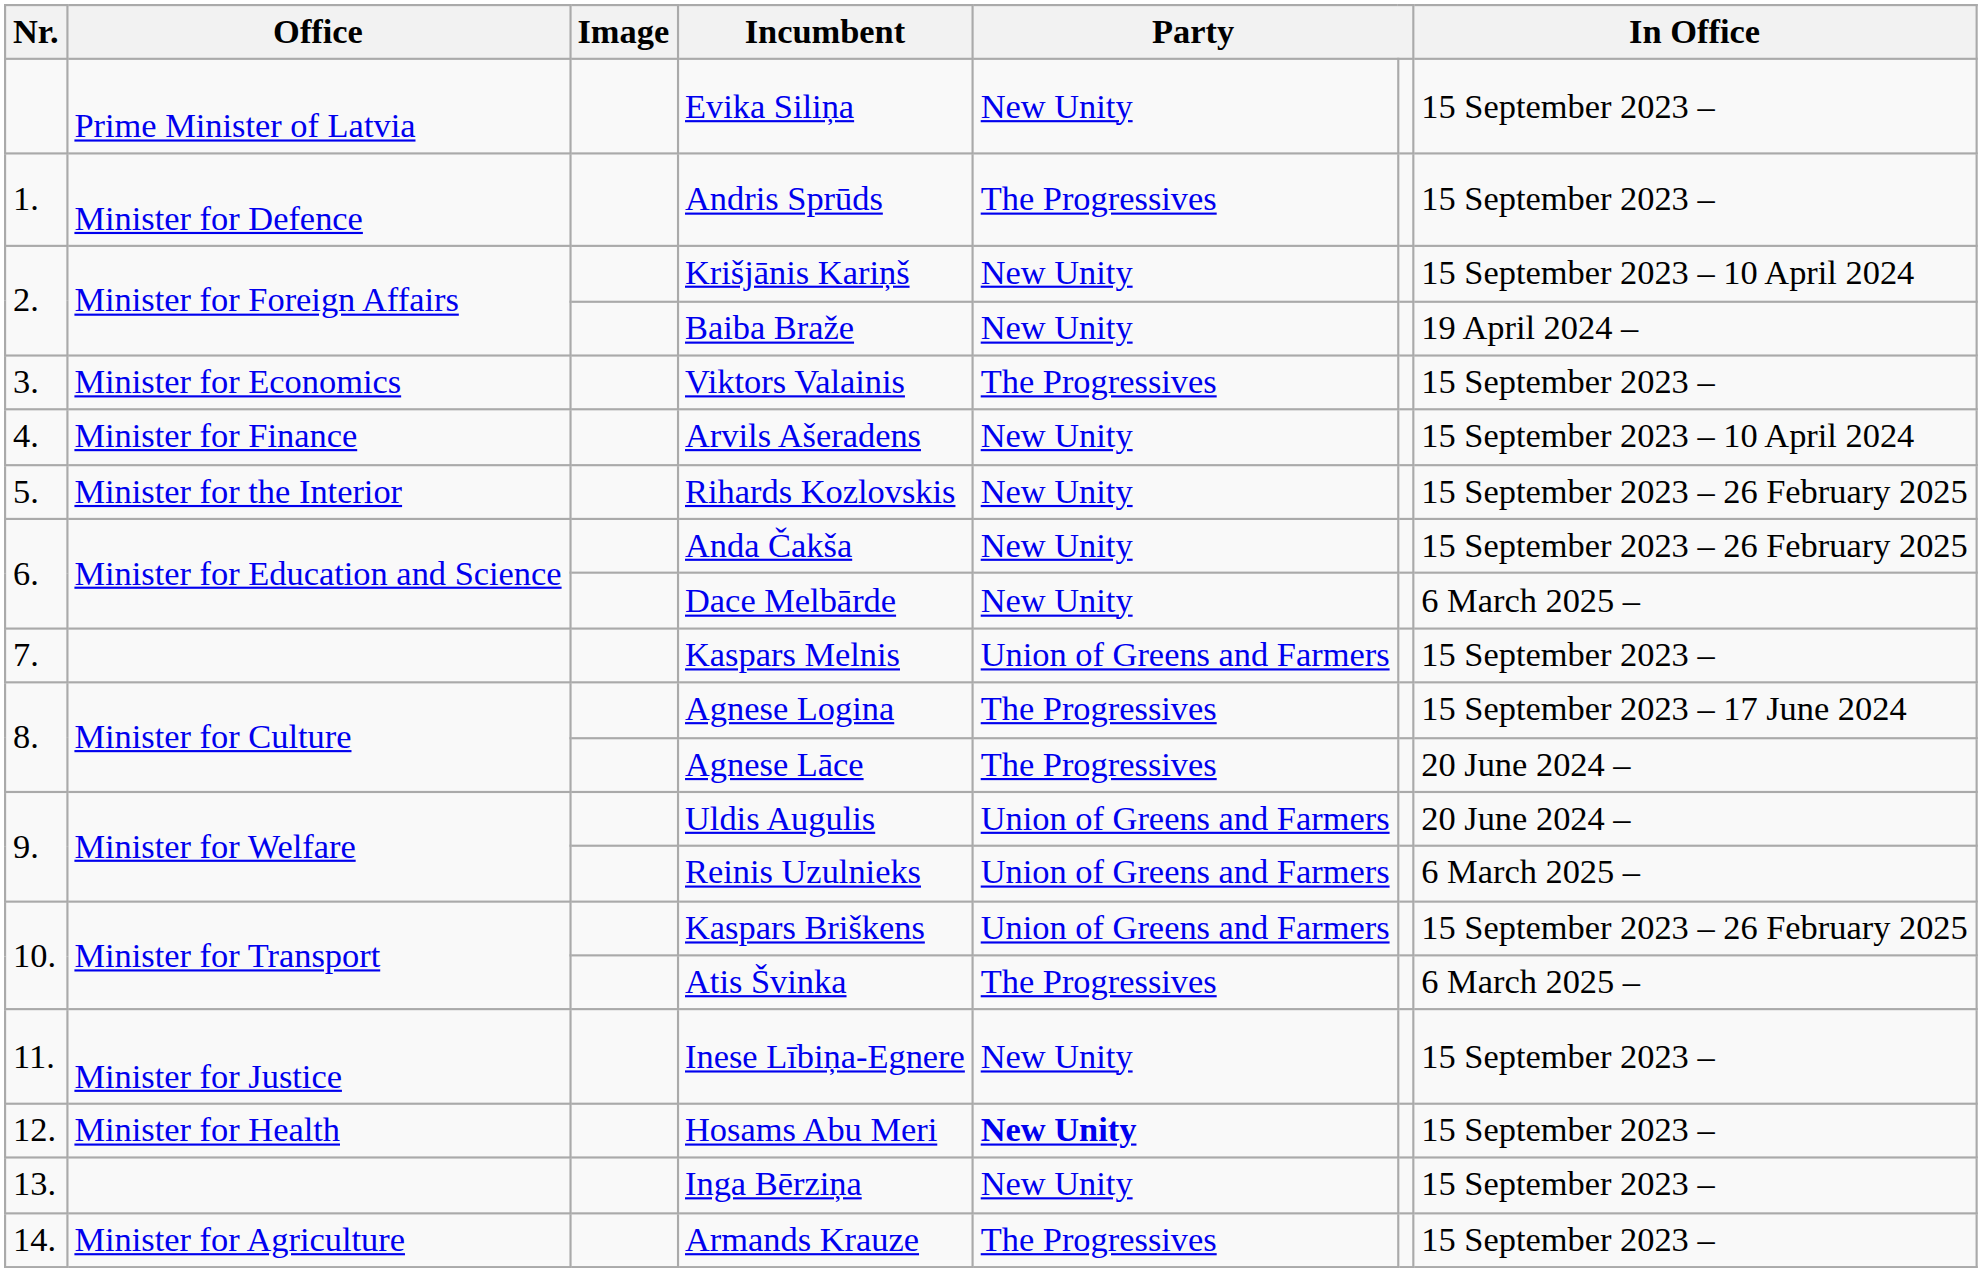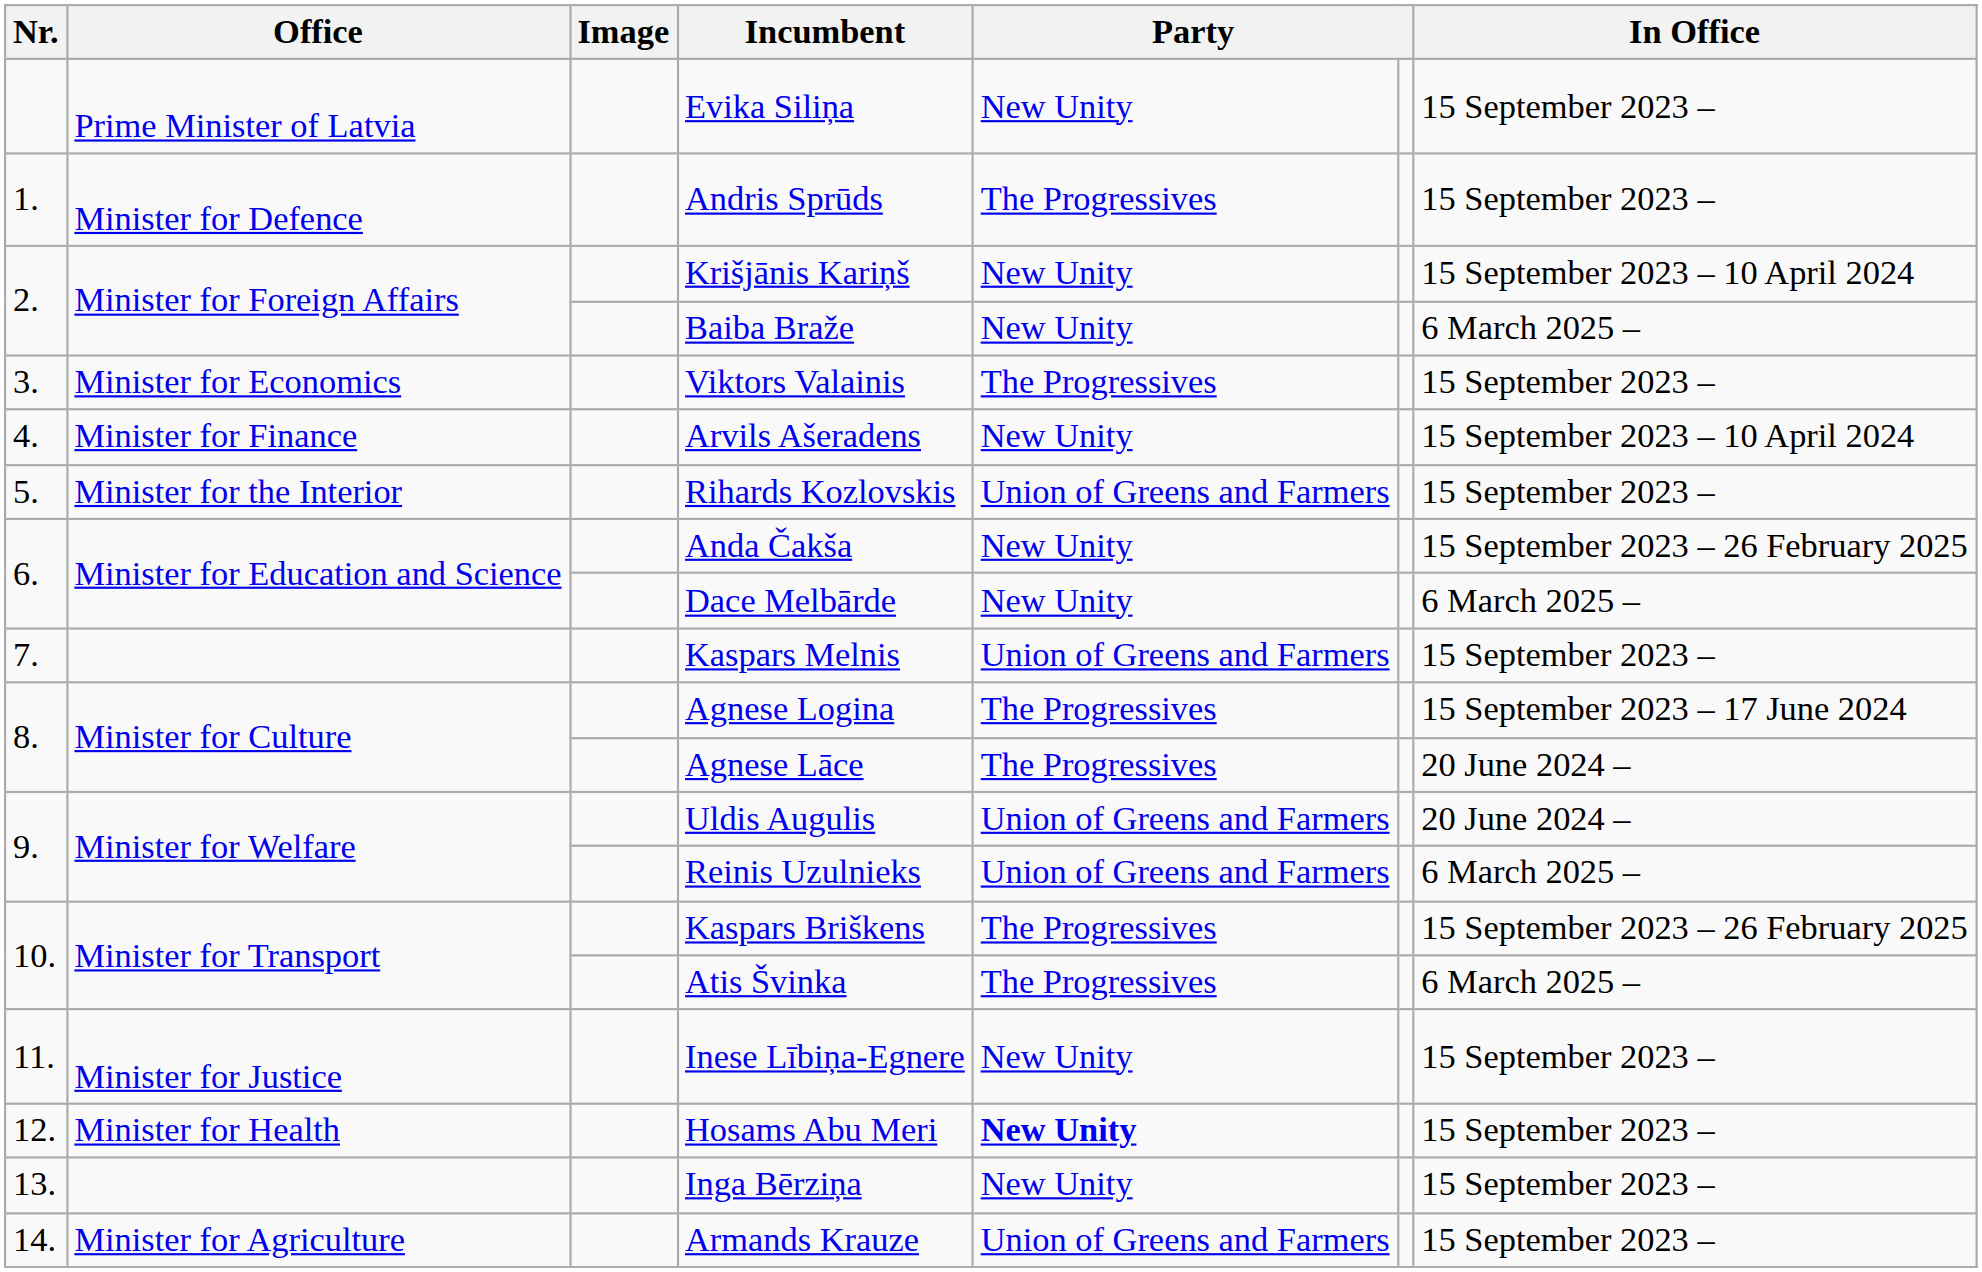(1530, 327) 19 April 2024 – -> (1531, 327) 6 March 2025 –
(1057, 491) New Unity -> (1185, 491) Union of Greens and Farmers
(1695, 491) 15 September 2023 – 26 February 2025 -> (1568, 491) 15 September 2023 –
(1185, 927) Union of Greens and Farmers -> (1099, 927) The Progressives
(1099, 1239) The Progressives -> (1185, 1239) Union of Greens and Farmers
